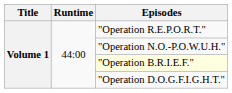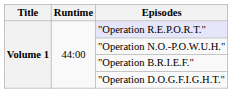(152, 29) no background -> (152, 29) lavender background
(146, 63) lightyellow background -> (146, 63) no background
